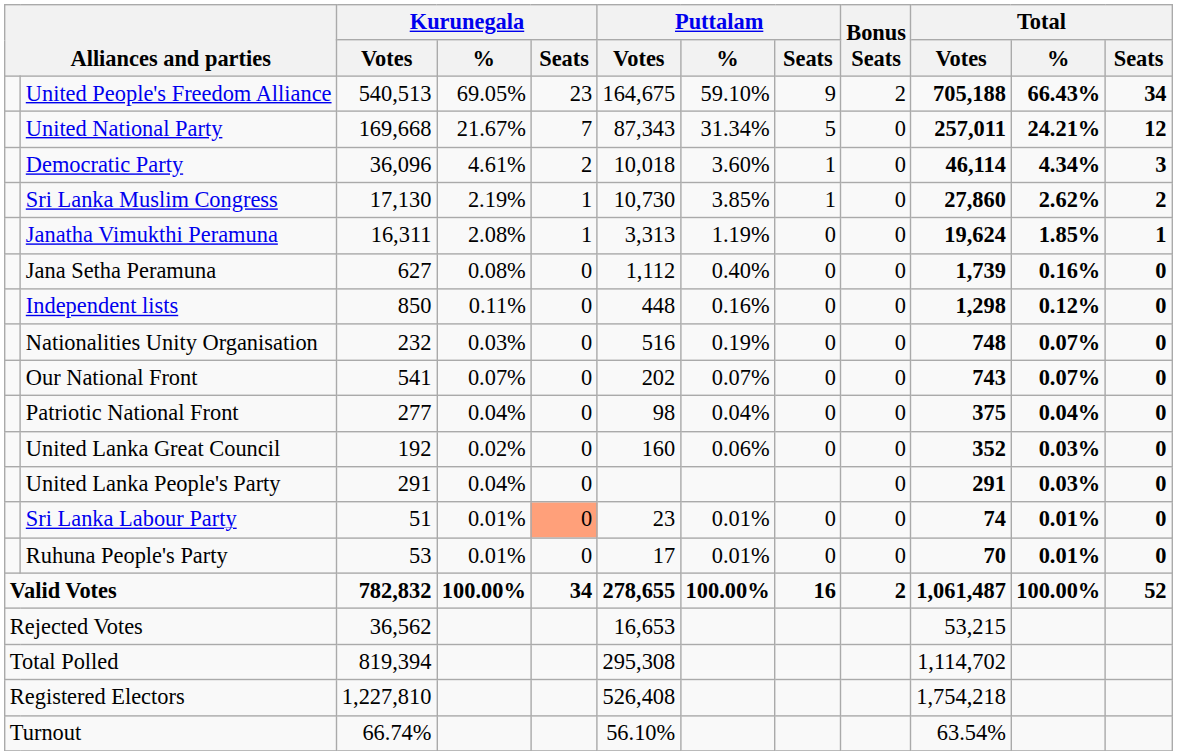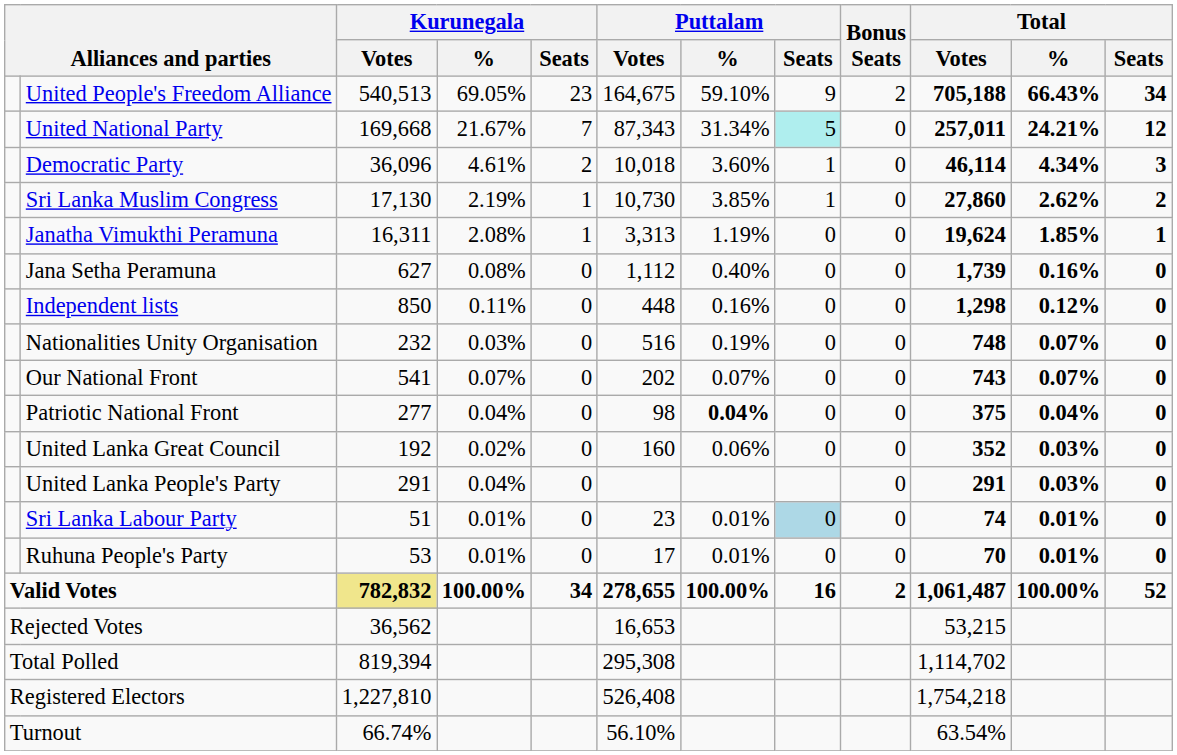(830, 128) no background -> (830, 128) paleturquoise background
(741, 413) normal -> (739, 413) bold
(587, 519) lightsalmon background -> (587, 519) no background
(830, 519) no background -> (830, 519) lightblue background
(395, 590) no background -> (395, 590) khaki background
